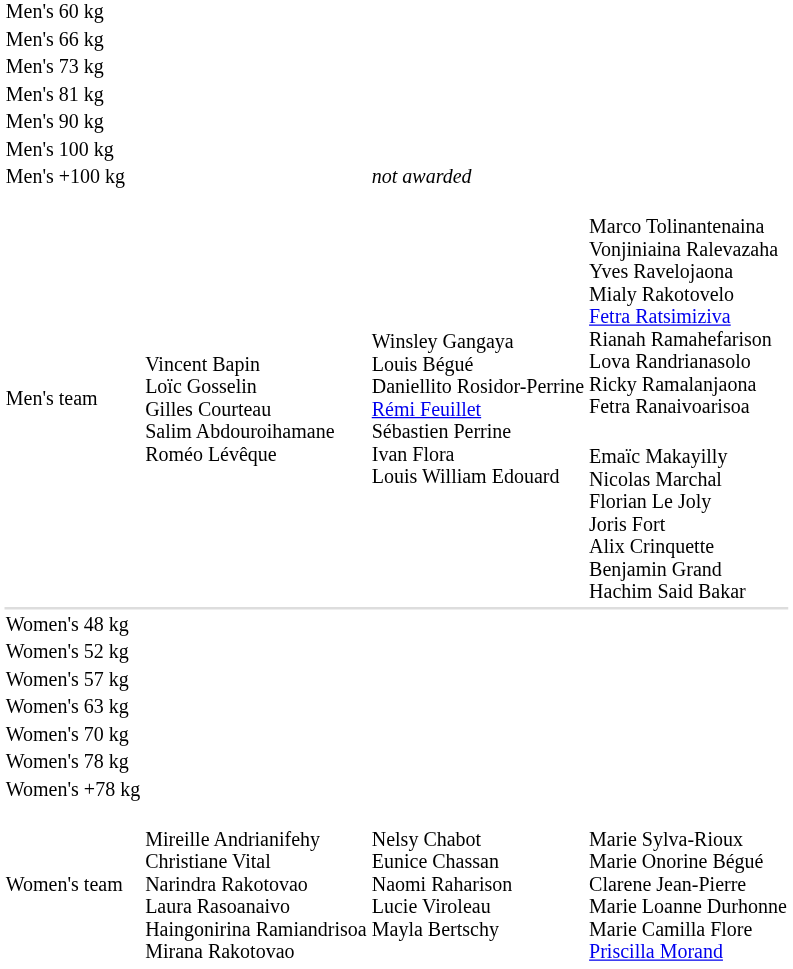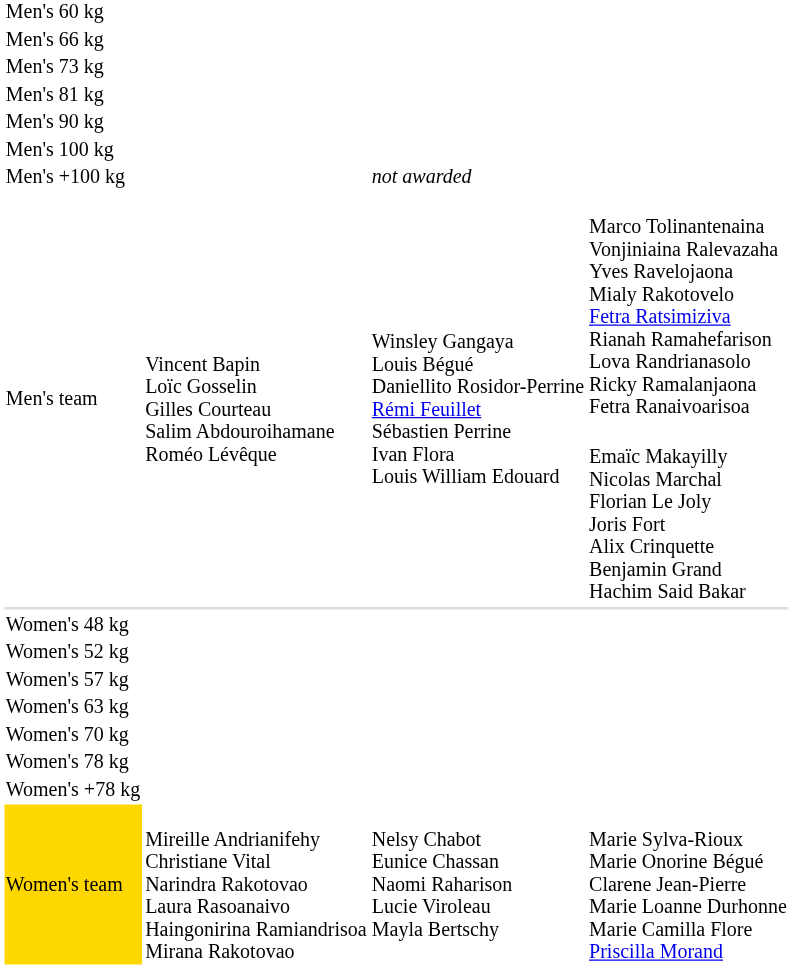(64, 884) no background -> (64, 884) gold background
